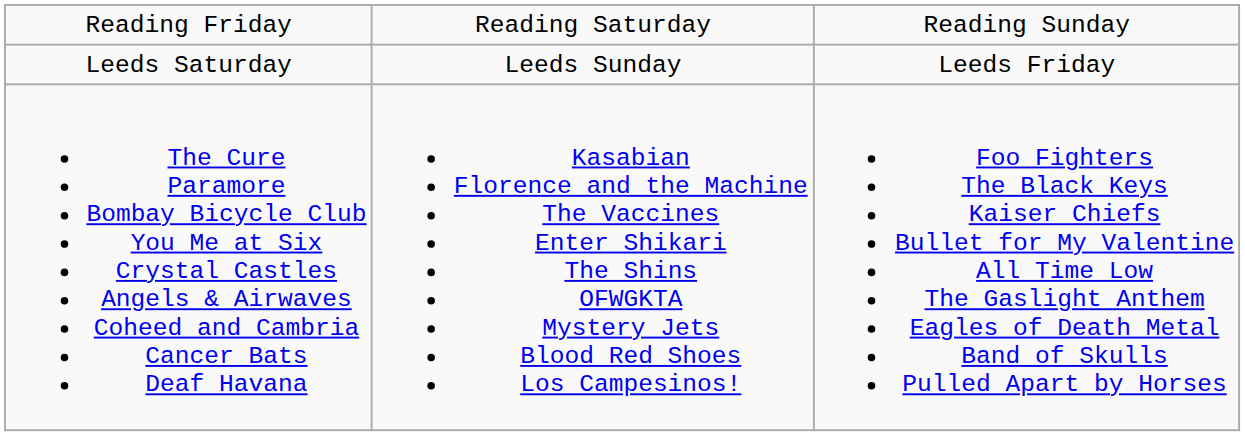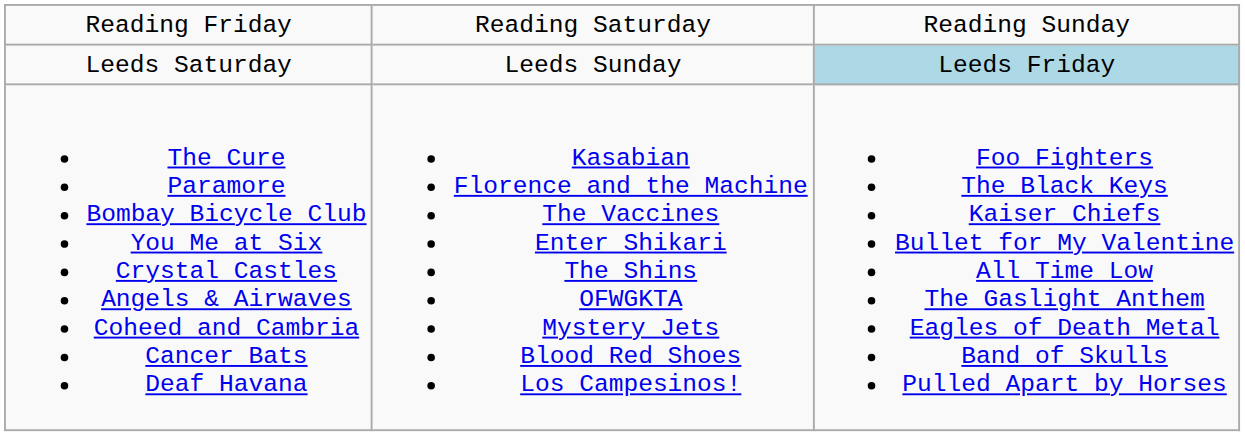(1027, 65) no background -> (1027, 65) lightblue background
